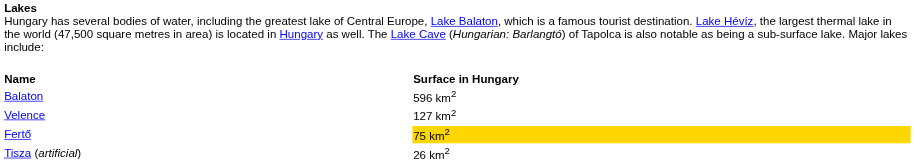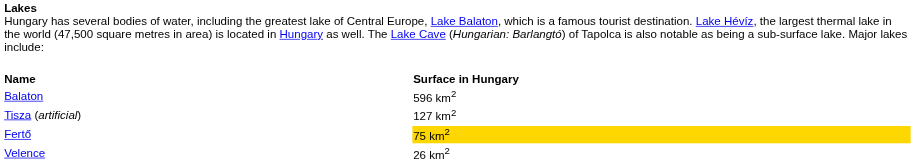(25, 115) Velence -> (43, 115) Tisza (artificial)
(43, 153) Tisza (artificial) -> (25, 153) Velence
